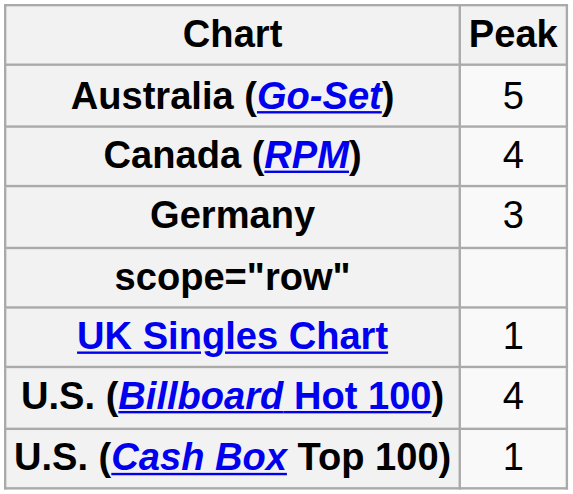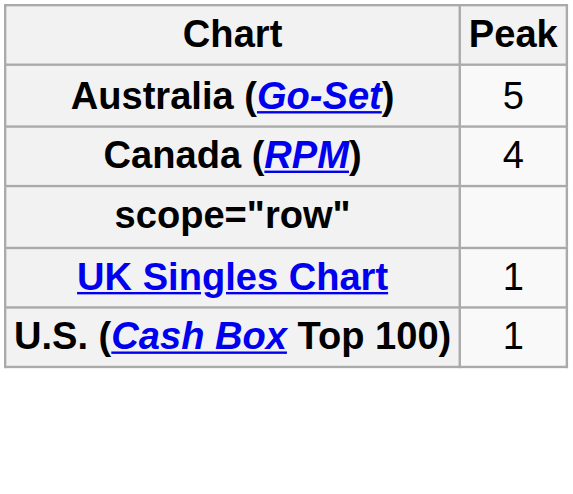- row: (233, 215)
- row: (233, 397)
